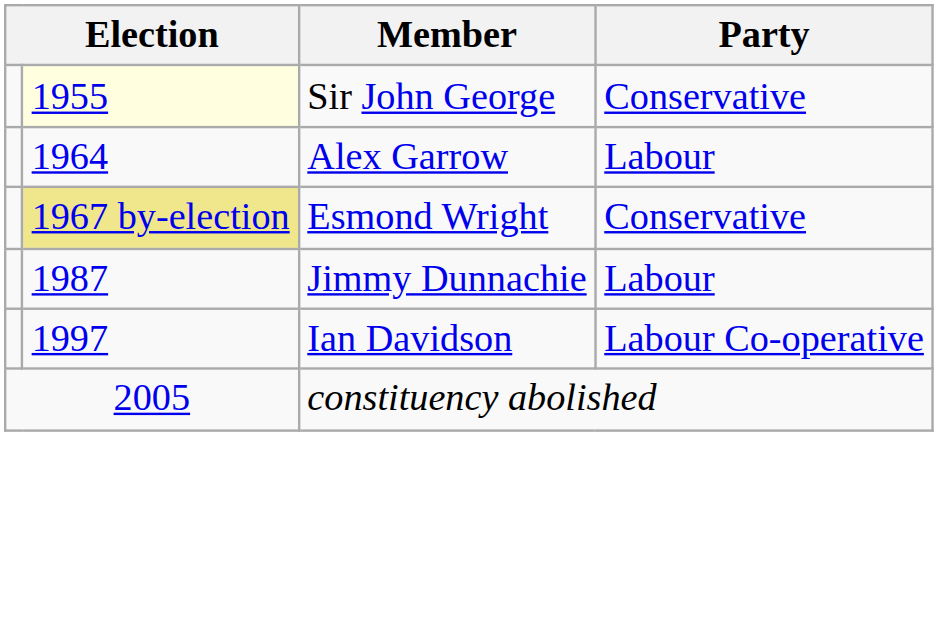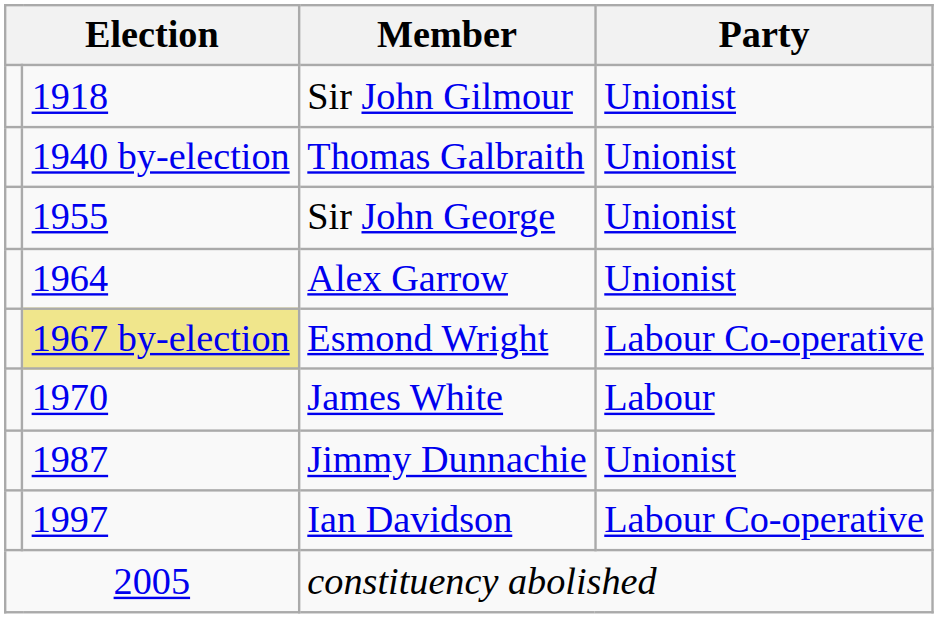+ row: (440, 95)
+ row: (446, 156)
(70, 95) lightyellow background -> (70, 216) no background
(705, 95) Conservative -> (670, 216) Unionist
(659, 156) Labour -> (670, 277) Unionist
(705, 216) Conservative -> (764, 338) Labour Co-operative
+ row: (405, 398)
(659, 277) Labour -> (670, 459) Unionist
